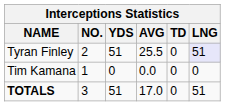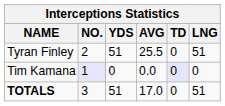(199, 52) lavender background -> (199, 52) no background
(85, 71) no background -> (85, 71) lavender background
(174, 71) no background -> (174, 71) lavender background
